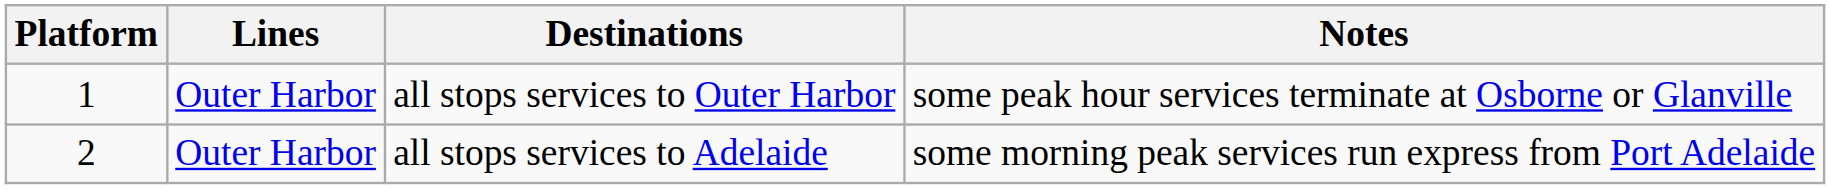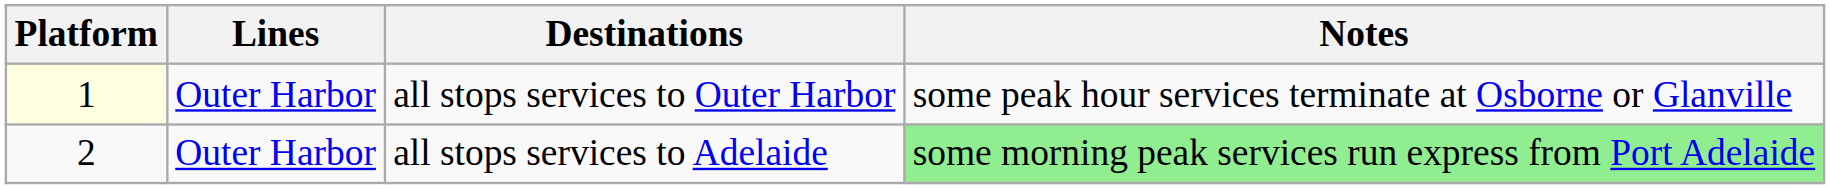(86, 93) no background -> (86, 93) lightyellow background
(1364, 152) no background -> (1364, 152) lightgreen background
